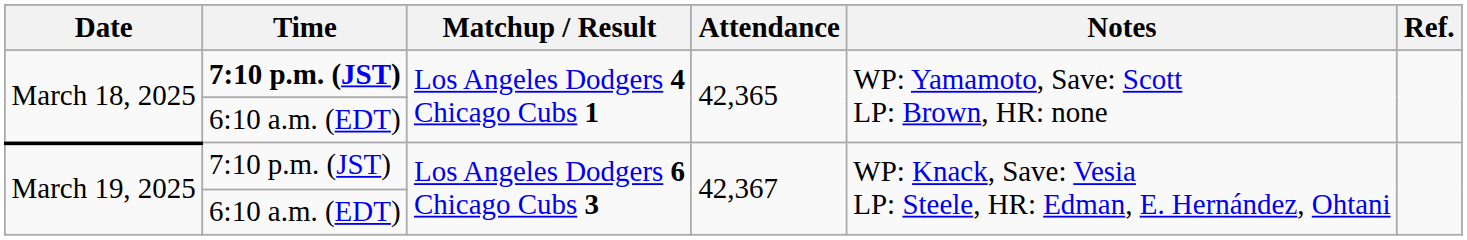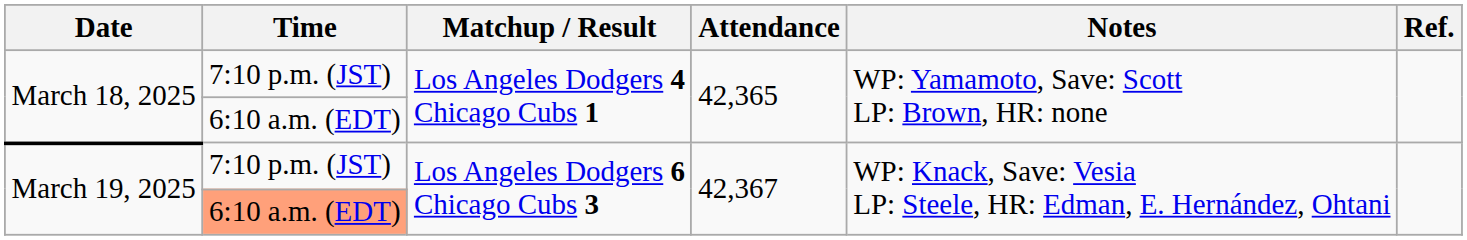(305, 73) bold -> (300, 73) normal
(305, 211) no background -> (305, 211) lightsalmon background
